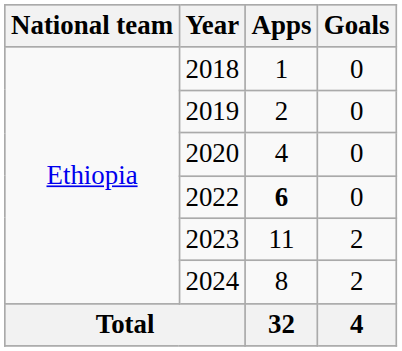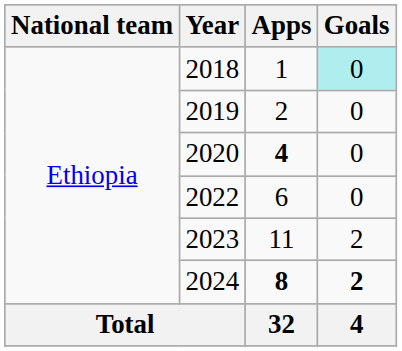(357, 68) no background -> (357, 68) paleturquoise background
(281, 153) normal -> (281, 153) bold
(281, 196) bold -> (281, 196) normal
(281, 281) normal -> (281, 281) bold
(357, 281) normal -> (357, 281) bold
